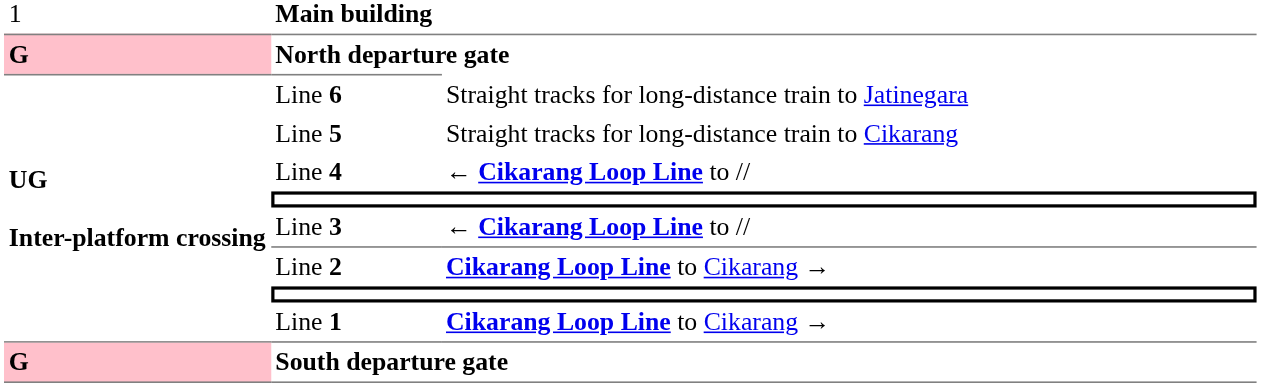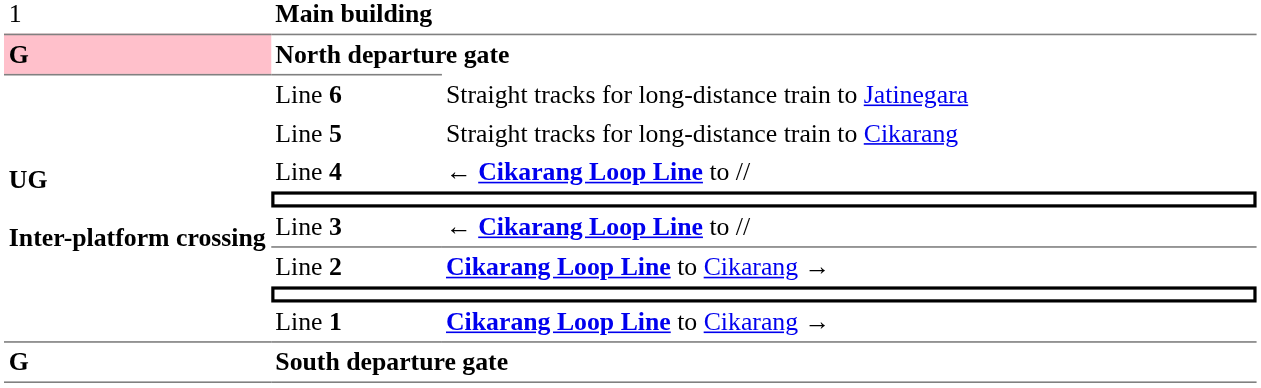(19, 361) pink background -> (19, 361) no background
